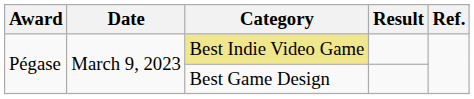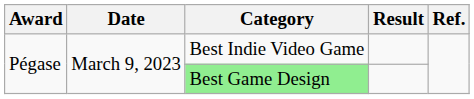(277, 49) khaki background -> (277, 49) no background
(260, 78) no background -> (260, 78) lightgreen background
